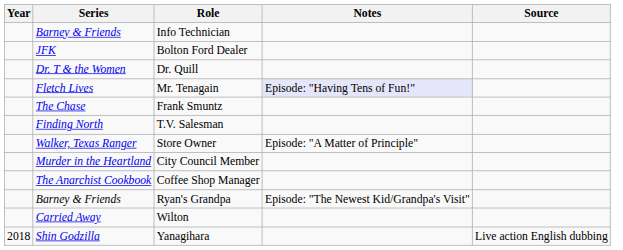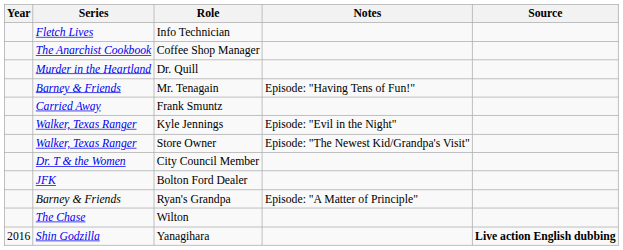(78, 32) Barney & Friends -> (65, 32) Fletch Lives
rows swapped: (202, 50) <-> (208, 180)
(81, 69) Dr. T & the Women -> (93, 69) Murder in the Heartland
(65, 87) Fletch Lives -> (78, 87) Barney & Friends
(340, 87) lavender background -> (340, 87) no background
(61, 106) The Chase -> (68, 106) Carried Away
+ row: (190, 124)
- row: (190, 124)
(341, 143) Episode: "A Matter of Principle" -> (367, 143) Episode: "The Newest Kid/Grandpa's Visit"
(93, 161) Murder in the Heartland -> (81, 161) Dr. T & the Women
(367, 198) Episode: "The Newest Kid/Grandpa's Visit" -> (341, 198) Episode: "A Matter of Principle"
(68, 217) Carried Away -> (61, 217) The Chase
(19, 236) 2018 -> (19, 236) 2016
(541, 236) normal -> (545, 236) bold
